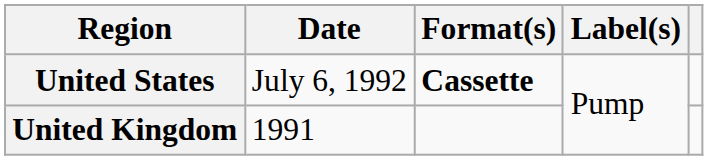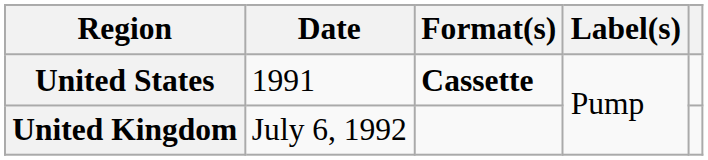(329, 79) July 6, 1992 -> (283, 79) 1991
(283, 129) 1991 -> (329, 129) July 6, 1992
